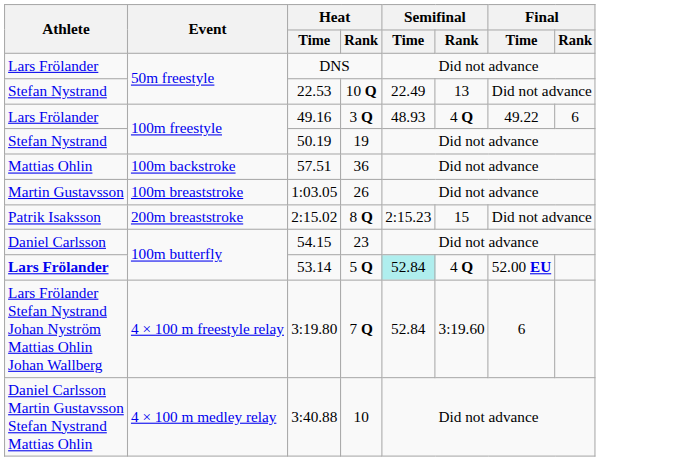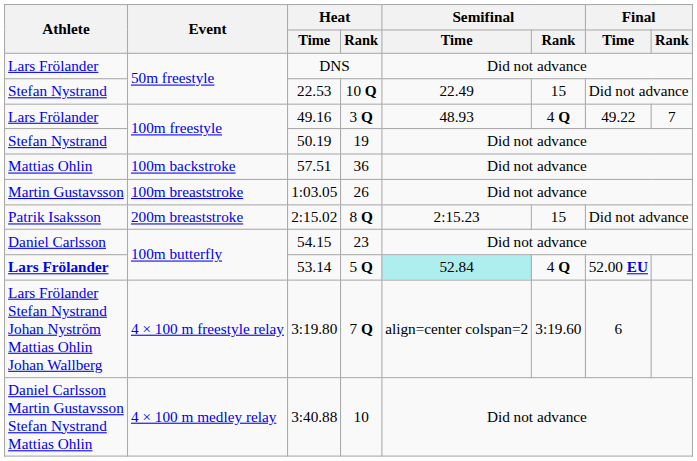(462, 91) 13 -> (558, 91) 15
(575, 116) 6 -> (672, 116) 7
(408, 329) 52.84 -> (457, 329) align=center colspan=2
